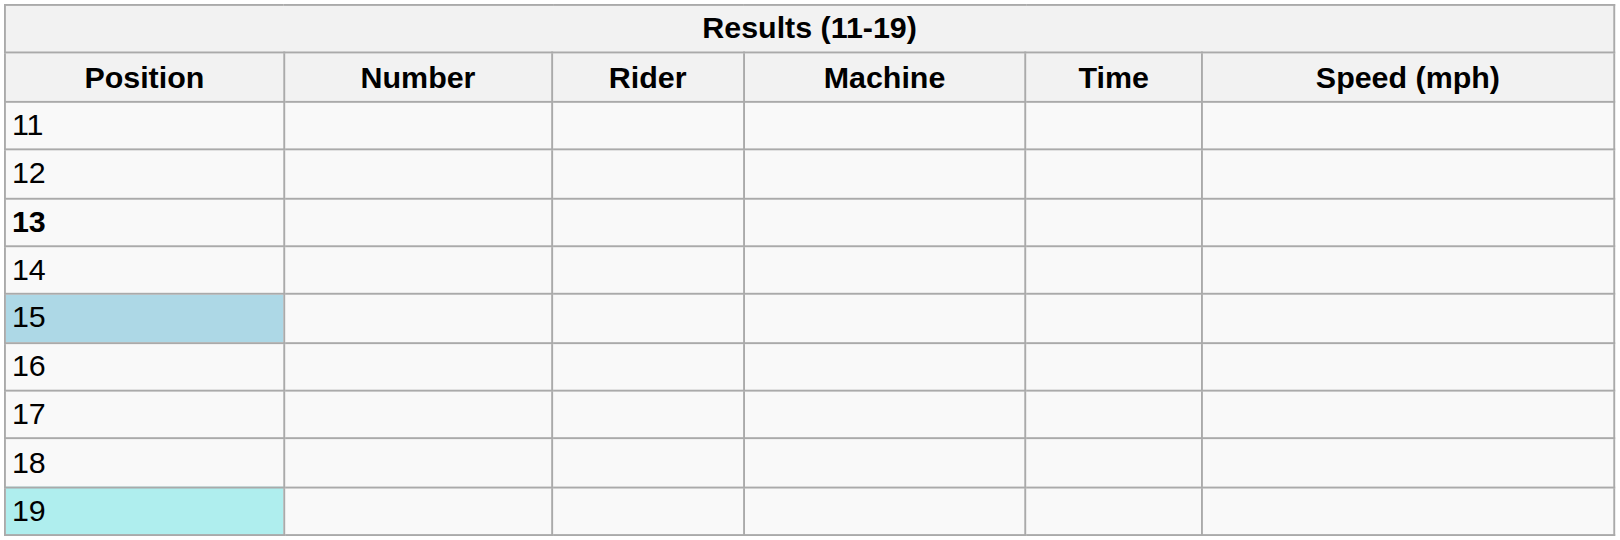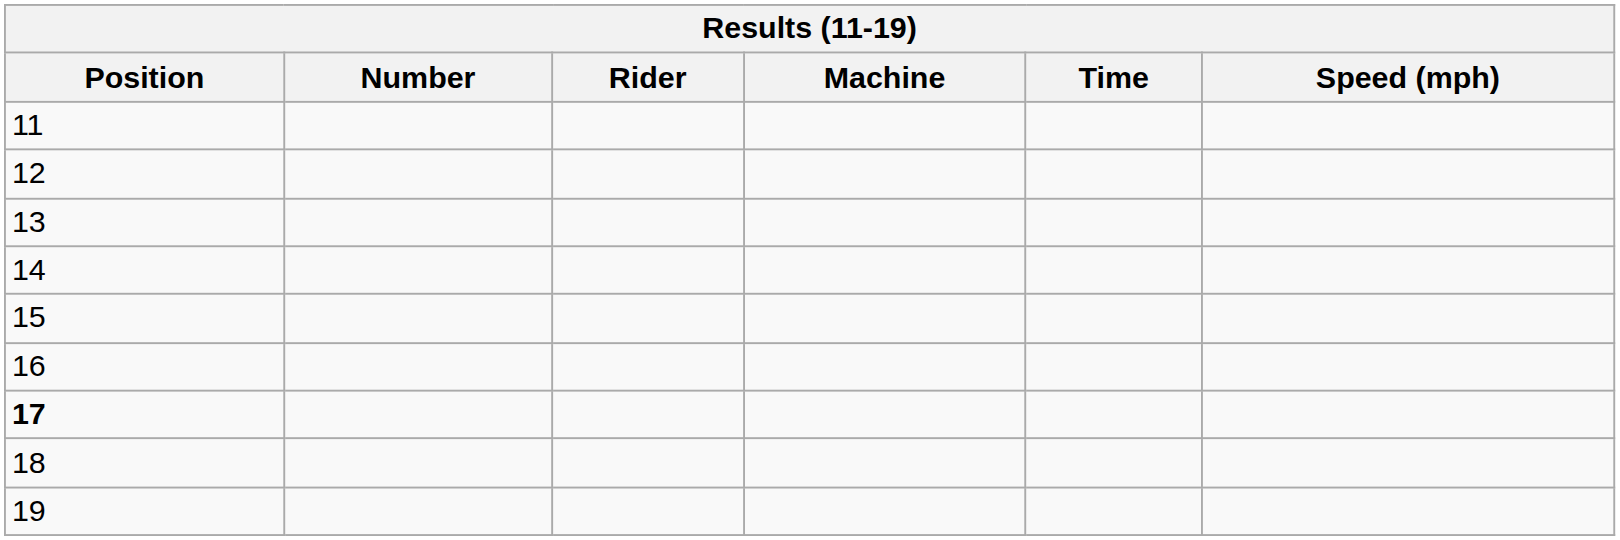(29, 221) bold -> (29, 221) normal
(29, 317) lightblue background -> (29, 317) no background
(29, 414) normal -> (29, 414) bold
(29, 510) paleturquoise background -> (29, 510) no background
